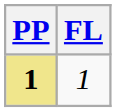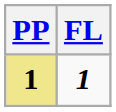(83, 79) normal -> (83, 79) bold
